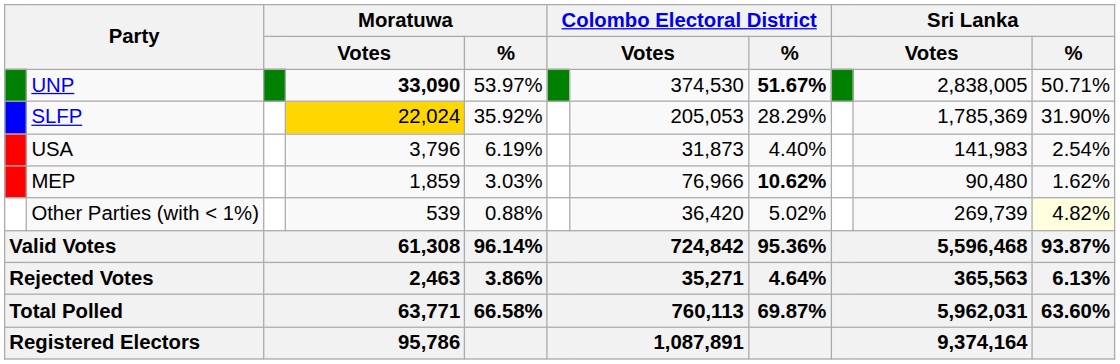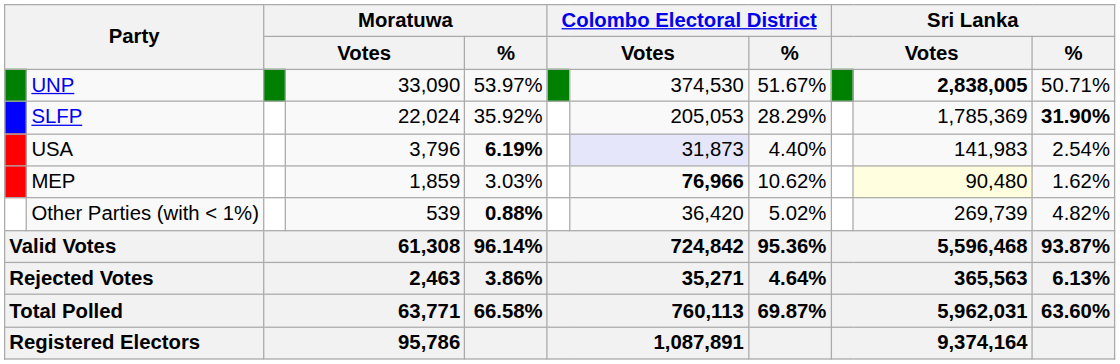(429, 85) bold -> (429, 85) normal
(792, 85) bold -> (792, 85) normal
(982, 85) normal -> (982, 85) bold
(429, 117) gold background -> (429, 117) no background
(1076, 117) normal -> (1076, 117) bold
(514, 149) normal -> (514, 149) bold
(713, 149) no background -> (713, 149) lavender background
(713, 181) normal -> (713, 181) bold
(792, 181) bold -> (792, 181) normal
(996, 181) no background -> (996, 181) lightyellow background
(514, 213) normal -> (514, 213) bold
(1081, 213) lightyellow background -> (1081, 213) no background
